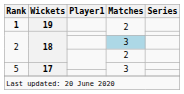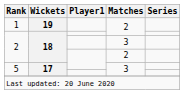(16, 25) bold -> (16, 25) normal
(126, 42) lightblue background -> (126, 42) no background
